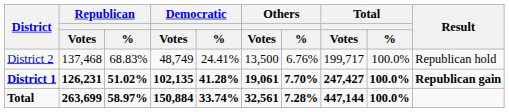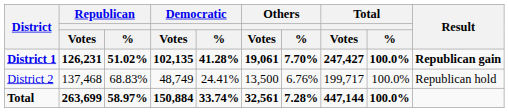rows swapped: (32, 78) <-> (30, 59)
